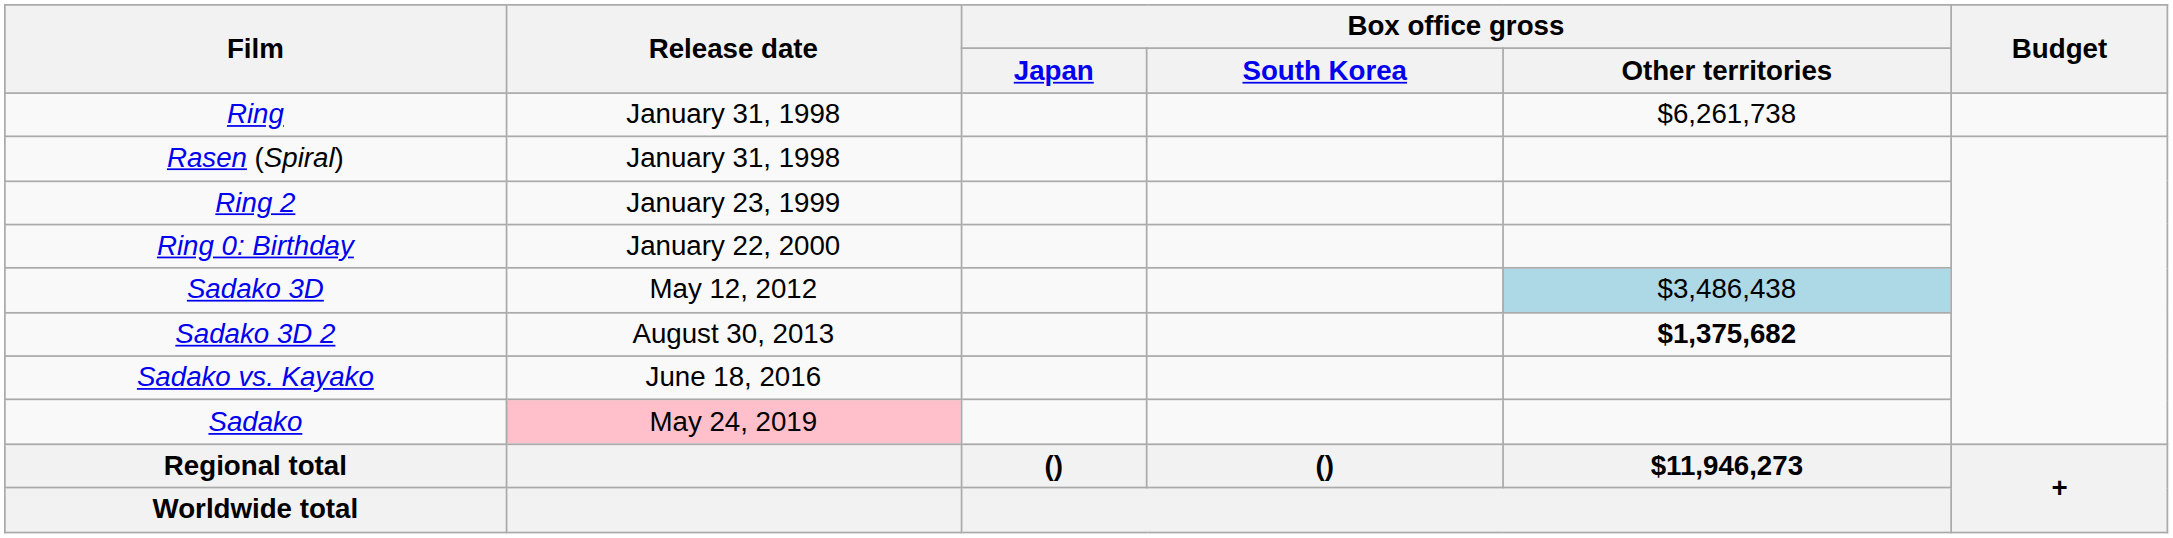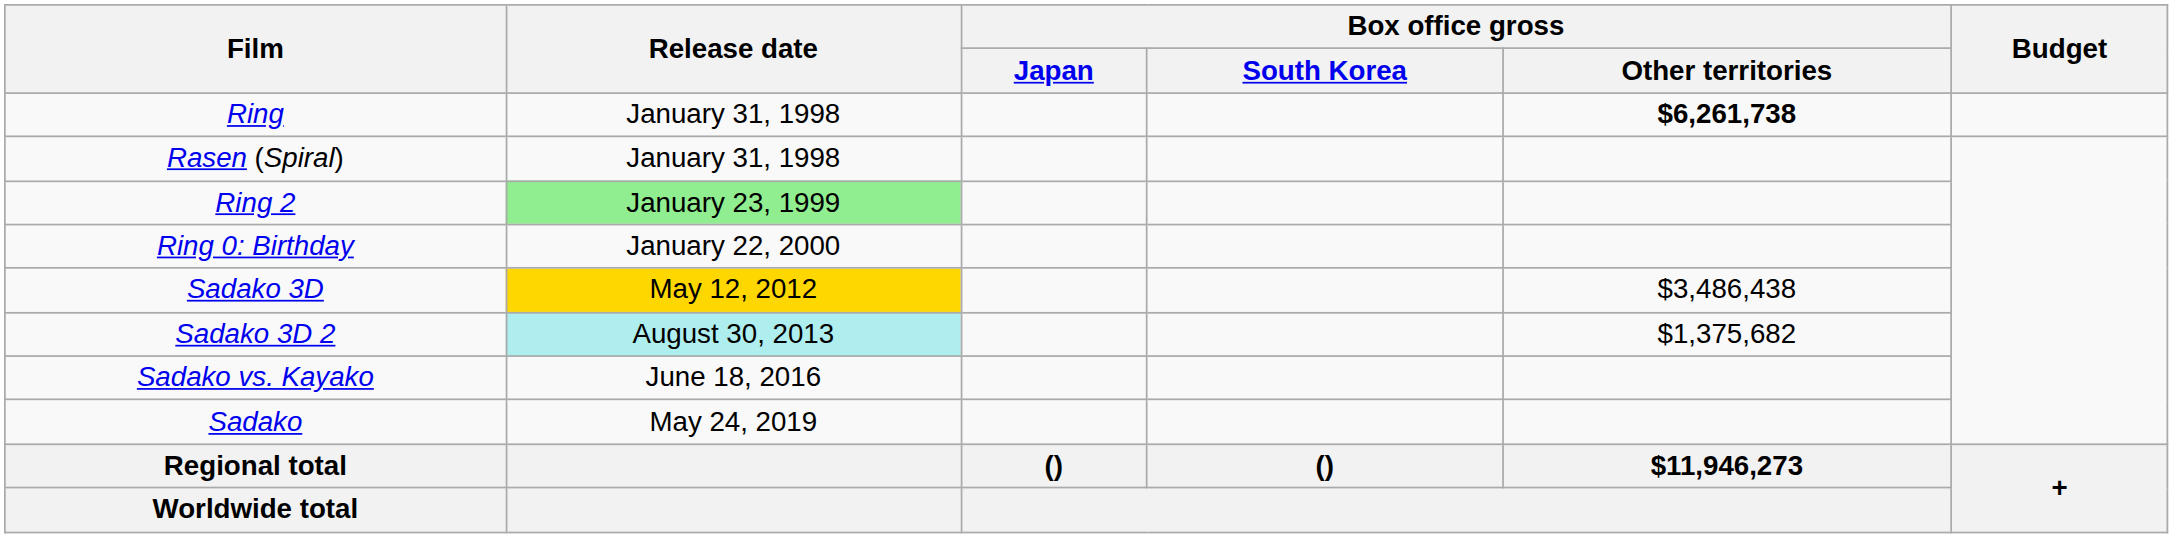(1727, 114) normal -> (1727, 114) bold
(733, 202) no background -> (733, 202) lightgreen background
(733, 289) no background -> (733, 289) gold background
(1727, 289) lightblue background -> (1727, 289) no background
(733, 333) no background -> (733, 333) paleturquoise background
(1727, 333) bold -> (1727, 333) normal
(733, 421) pink background -> (733, 421) no background
